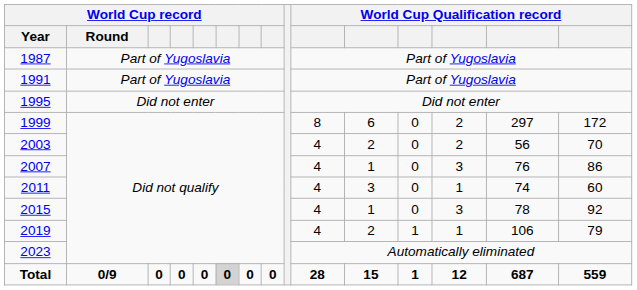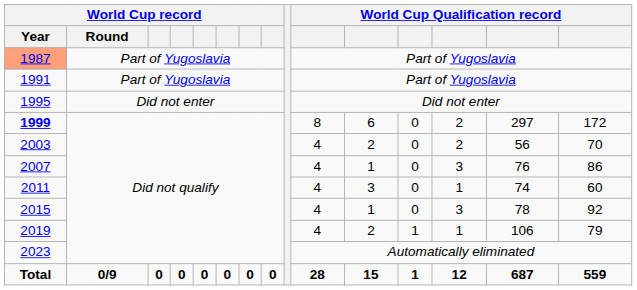(35, 58) no background -> (35, 58) lightsalmon background
(35, 123) normal -> (35, 123) bold
(227, 274) lightgrey background -> (227, 274) no background
